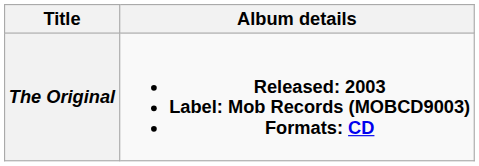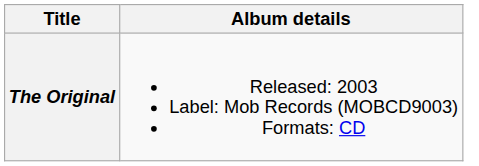(297, 107) bold -> (291, 107) normal
